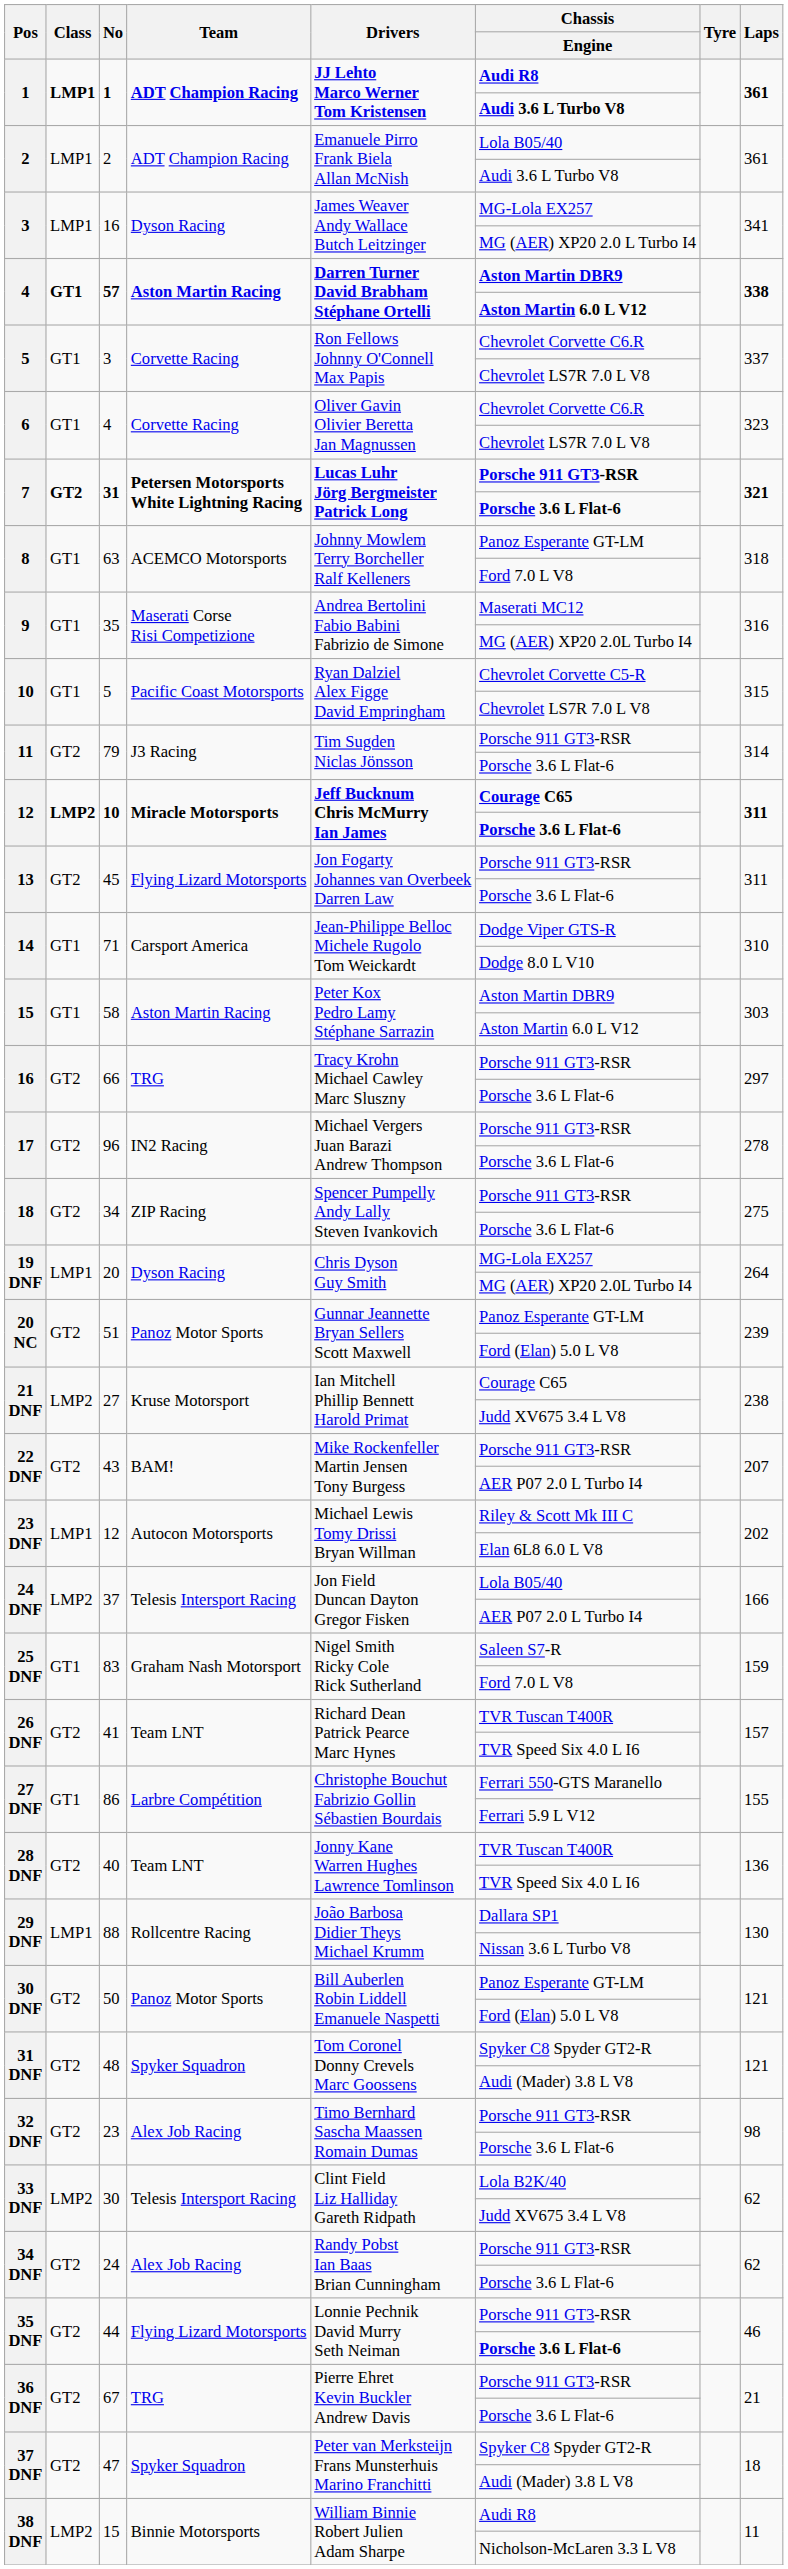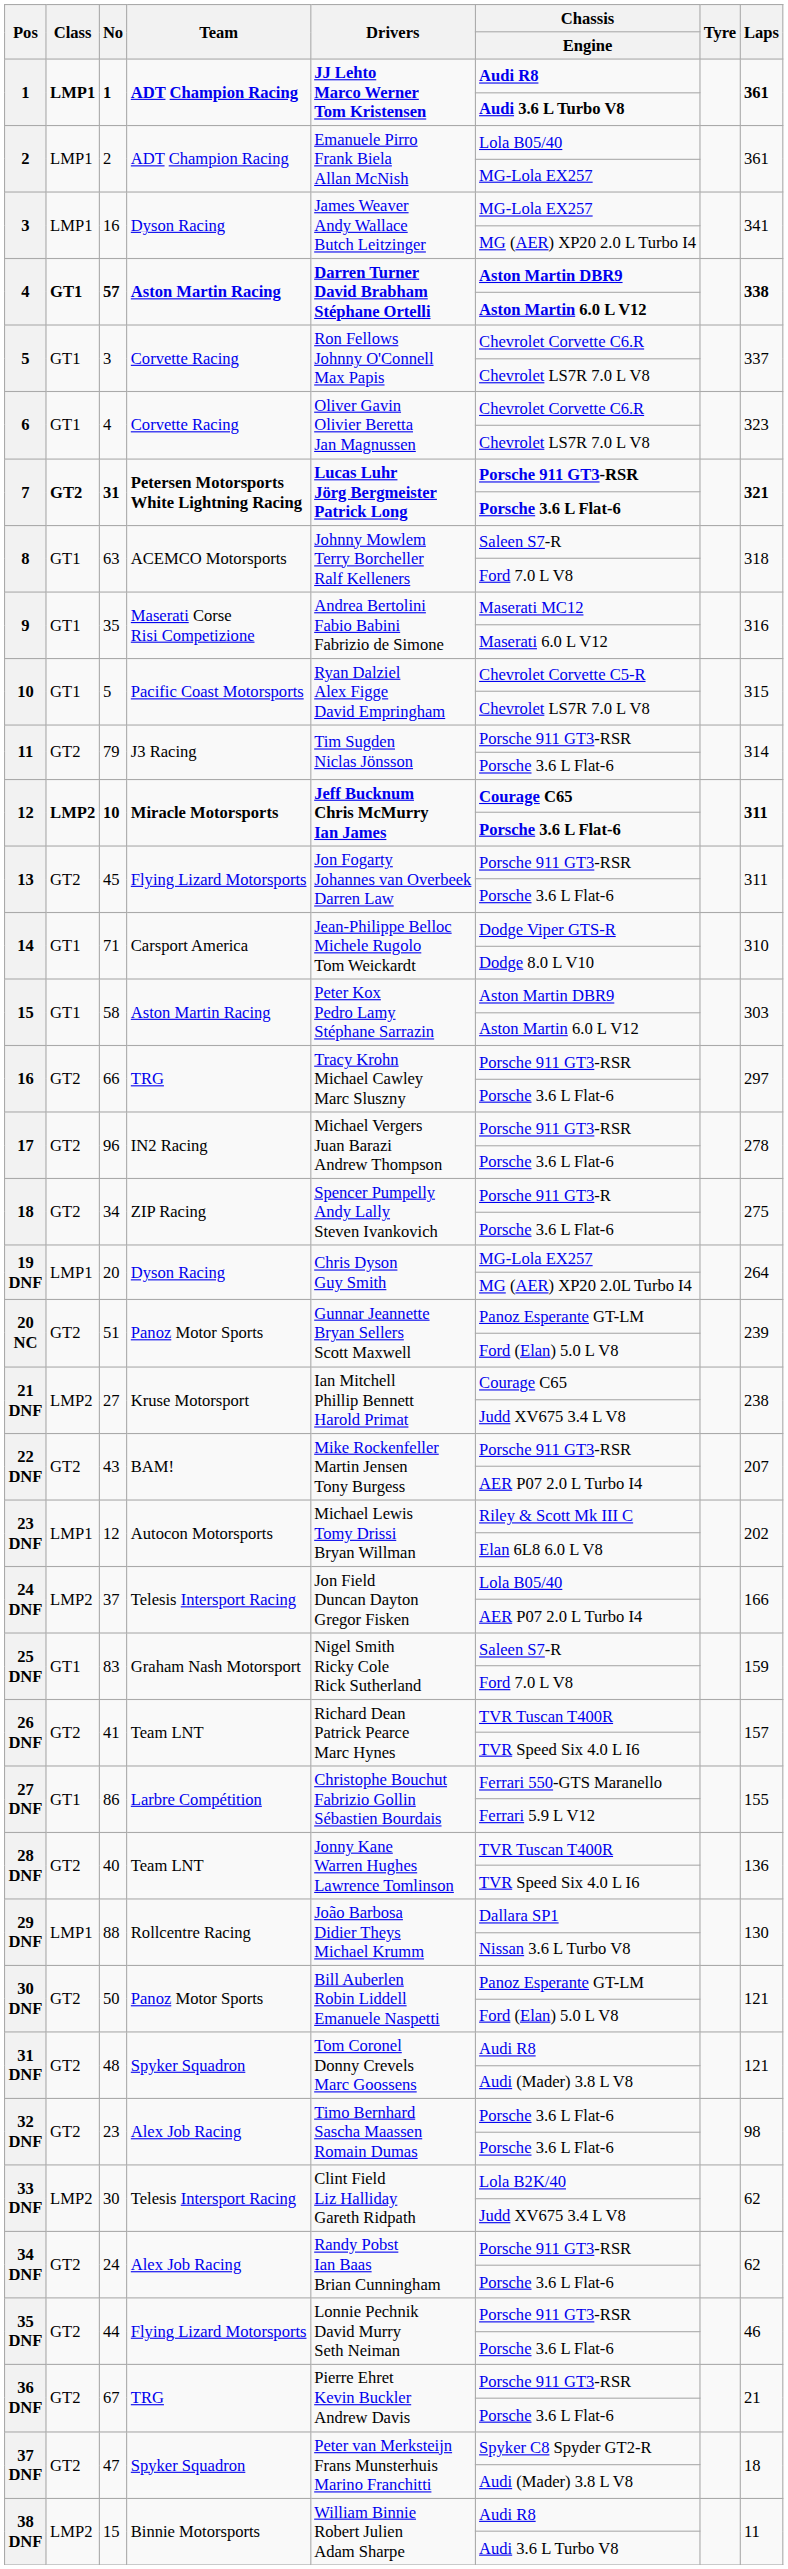(549, 175) Audi 3.6 L Turbo V8 -> (536, 175) MG-Lola EX257
(562, 541) Panoz Esperante GT-LM -> (520, 541) Saleen S7-R
(585, 641) MG (AER) XP20 2.0L Turbo I4 -> (543, 641) Maserati 6.0 L V12
(555, 1195) Porsche 911 GT3-RSR -> (545, 1195) Porsche 911 GT3-R
(565, 2048) Spyker C8 Spyder GT2-R -> (507, 2048) Audi R8
(555, 2115) Porsche 911 GT3-RSR -> (546, 2115) Porsche 3.6 L Flat-6
(550, 2348) bold -> (546, 2348) normal
(577, 2548) Nicholson-McLaren 3.3 L V8 -> (549, 2548) Audi 3.6 L Turbo V8
